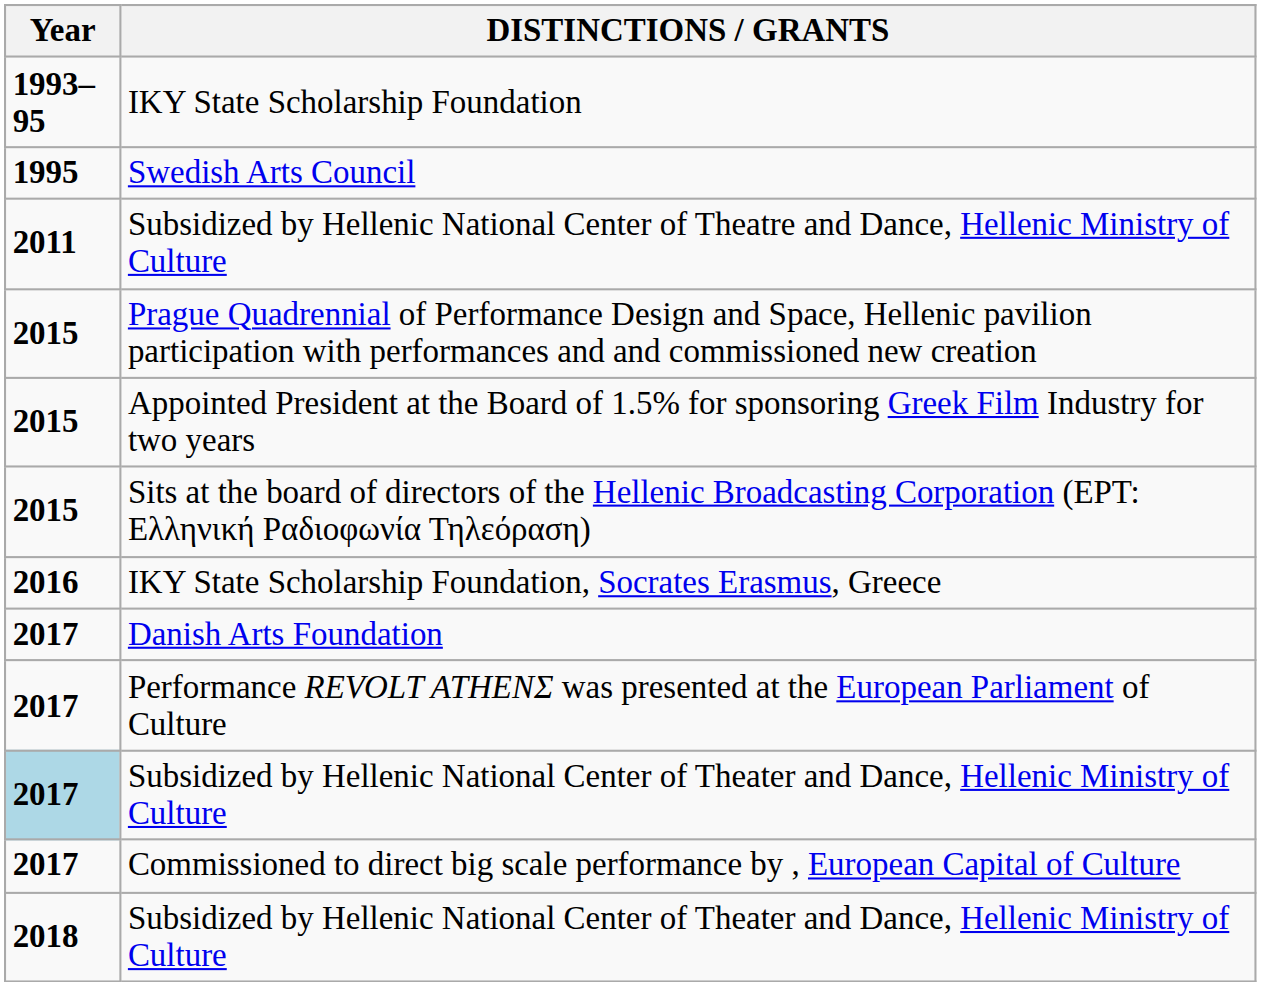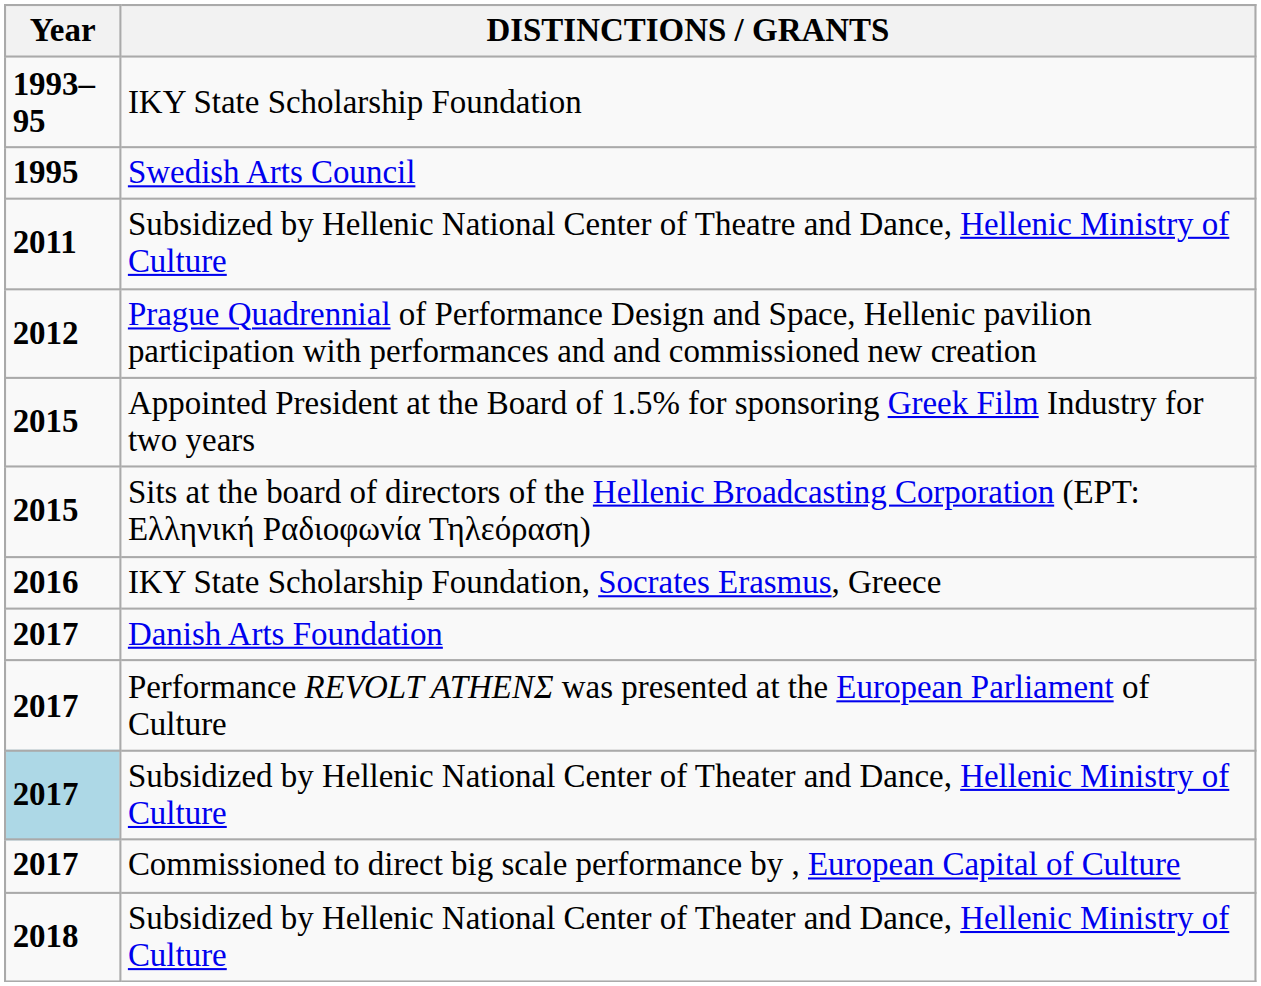(46, 332) 2015 -> (46, 332) 2012
